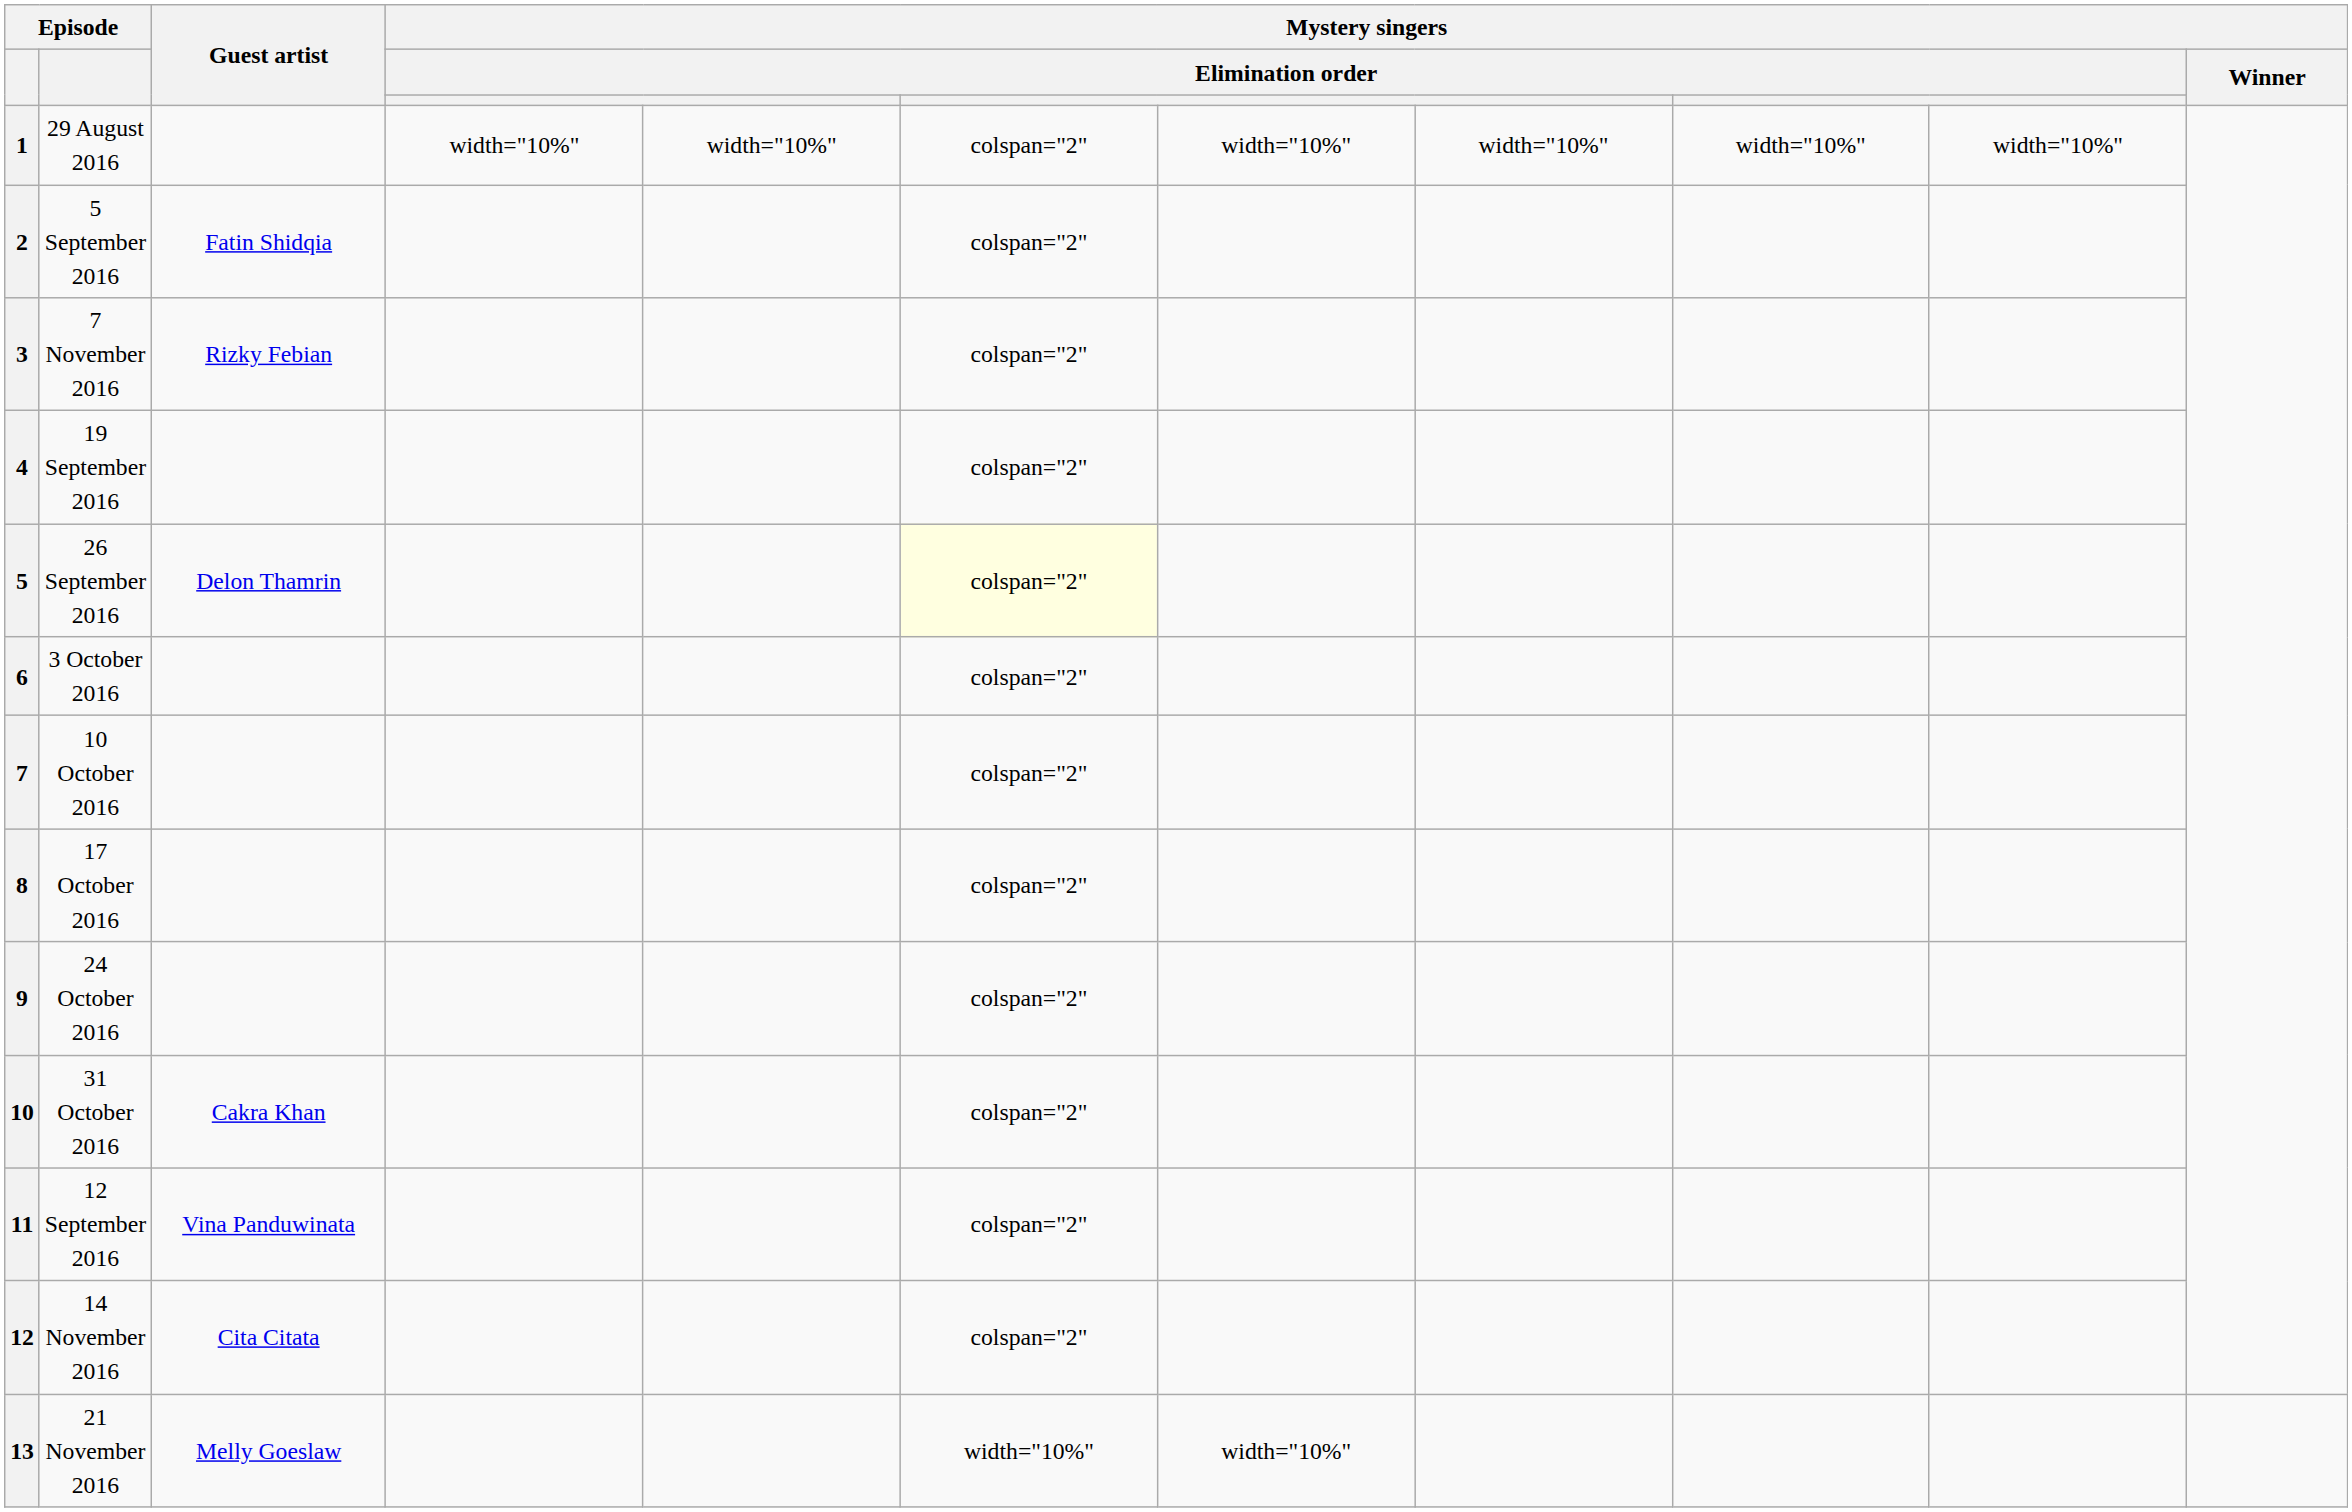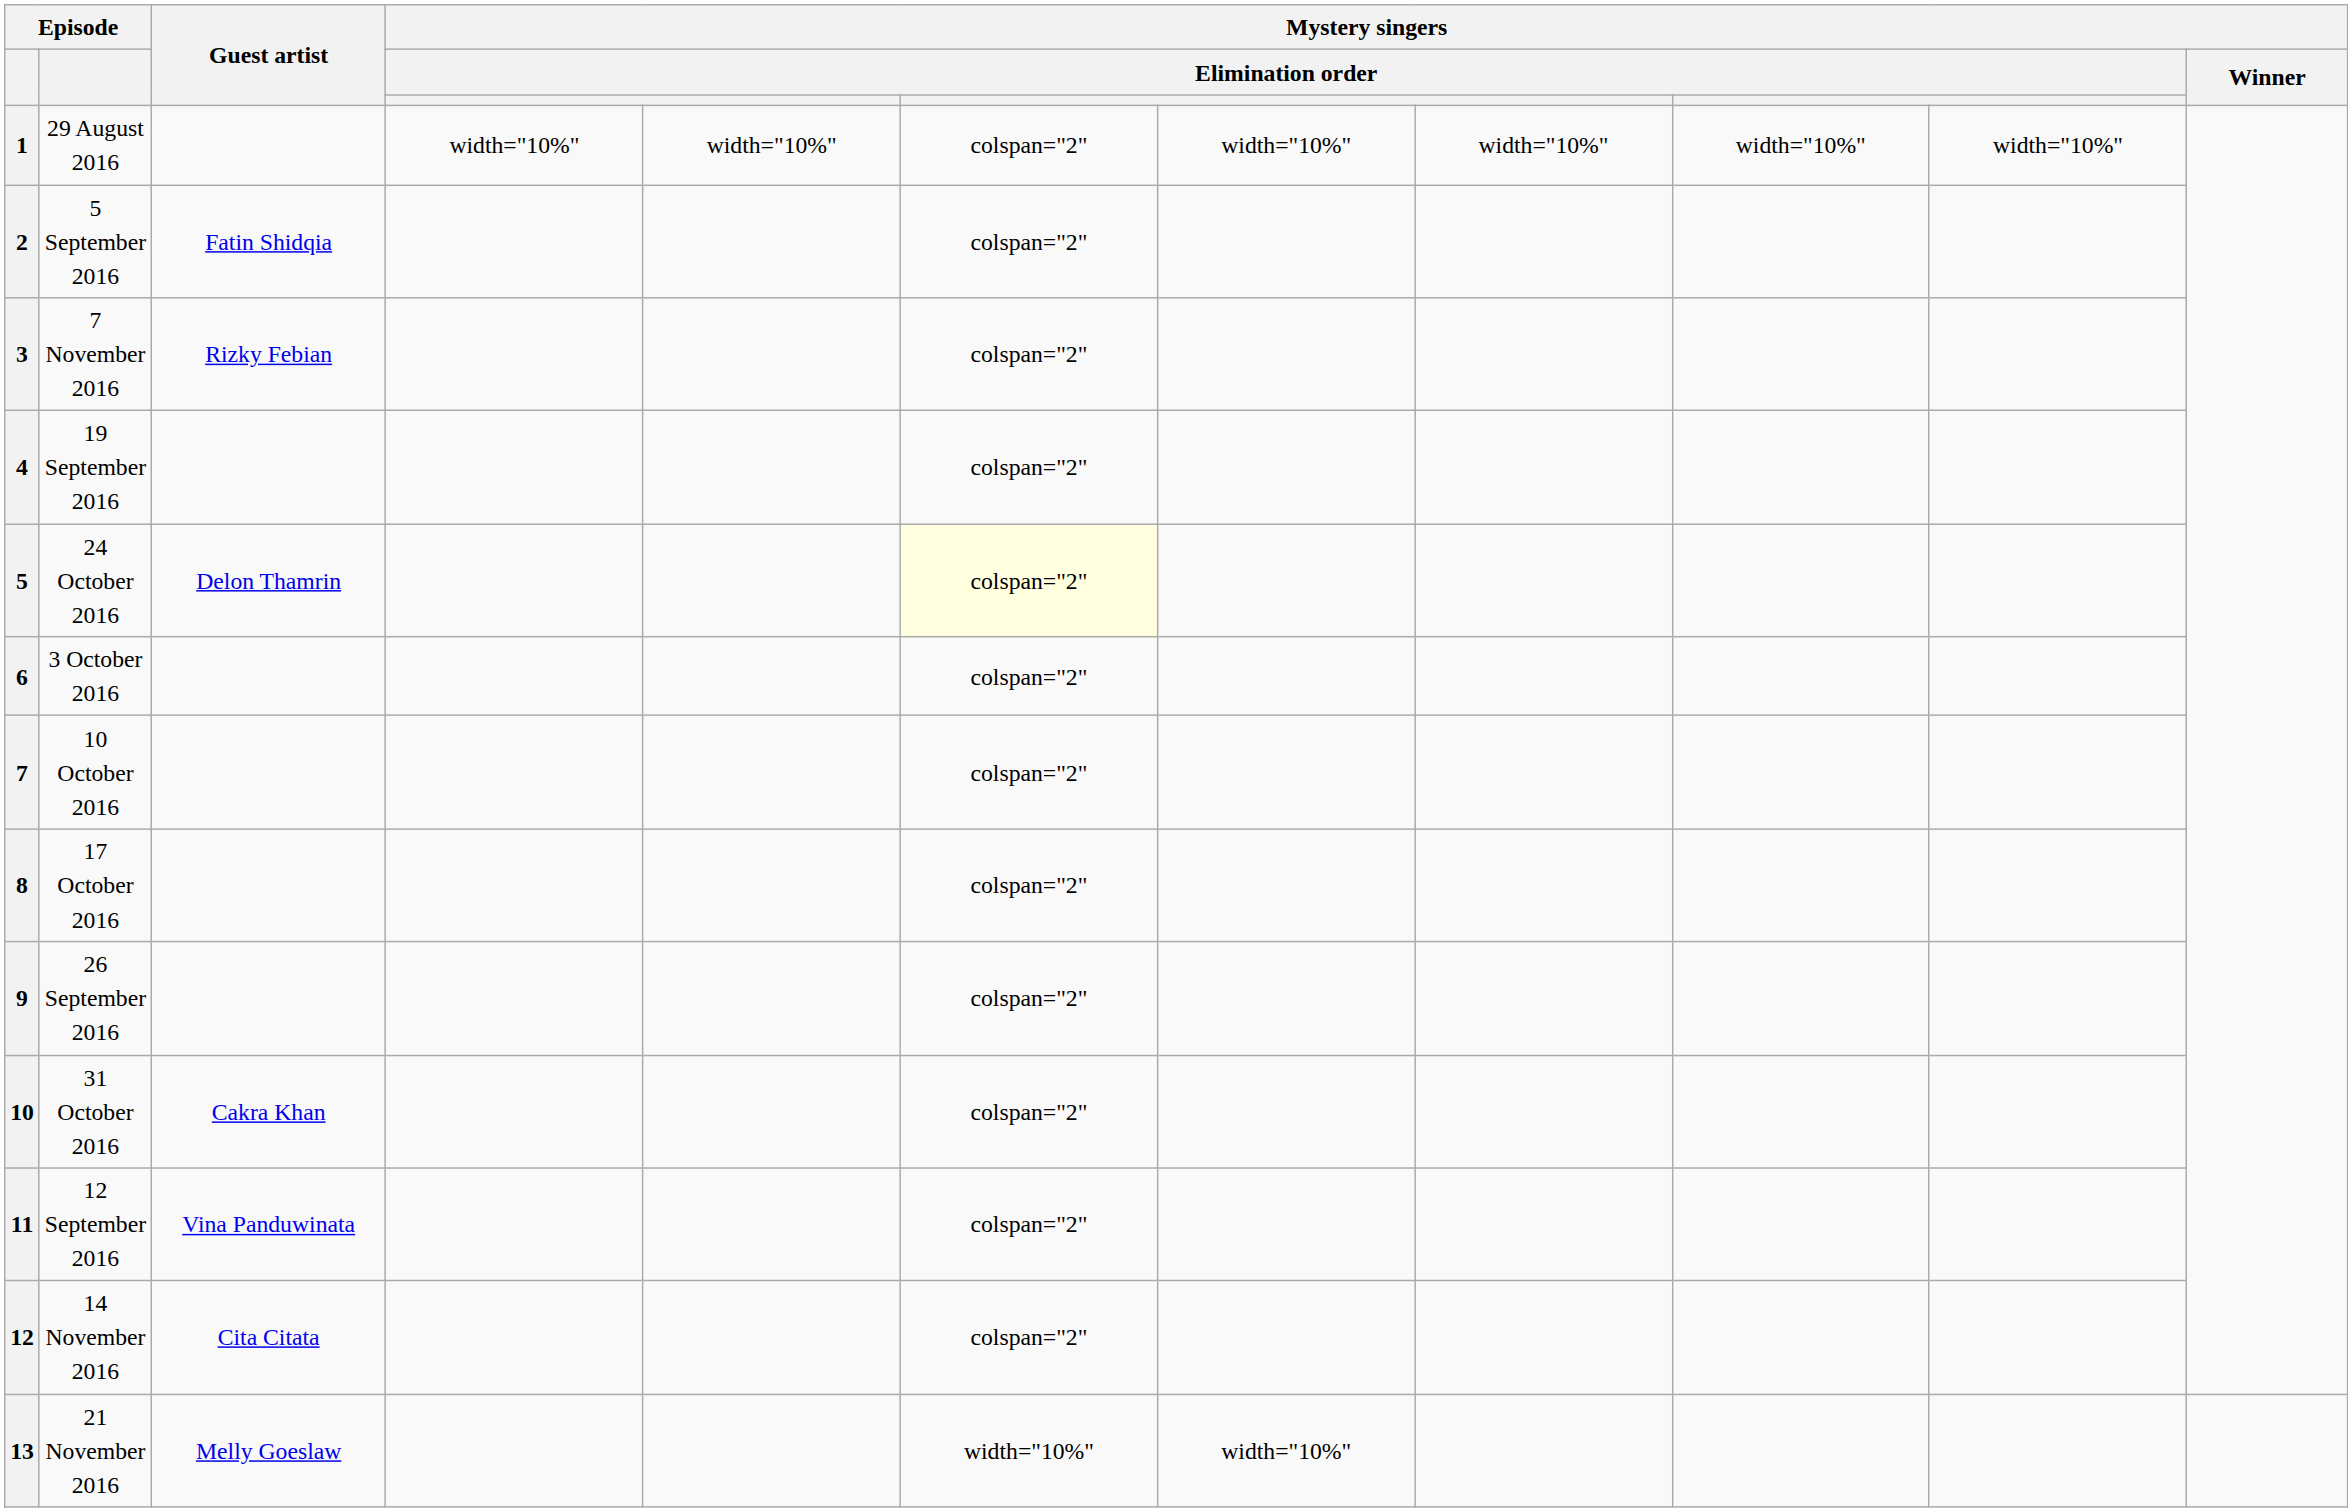(95, 580) 26 September 2016 -> (95, 580) 24 October 2016
(95, 998) 24 October 2016 -> (95, 998) 26 September 2016
